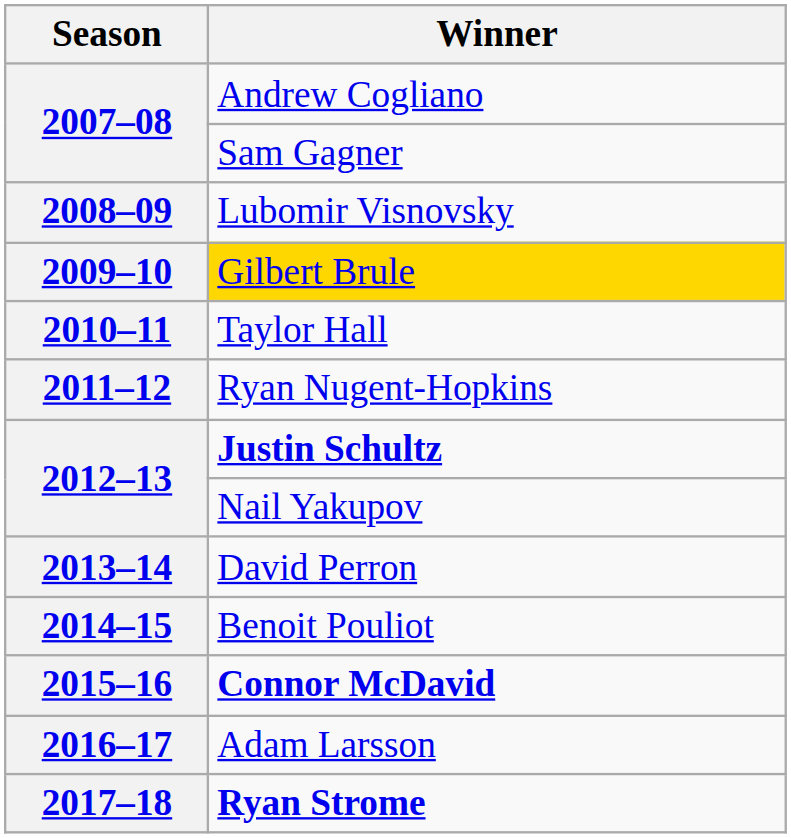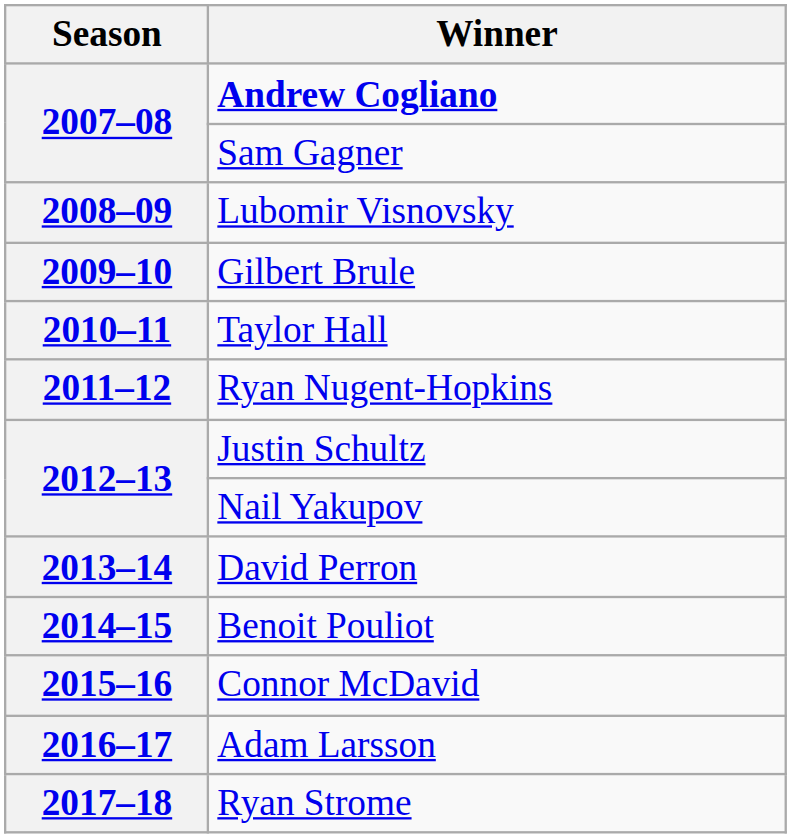(350, 93) normal -> (357, 93) bold
(316, 270) gold background -> (316, 270) no background
(330, 447) bold -> (321, 447) normal
(356, 684) bold -> (348, 684) normal
(321, 802) bold -> (314, 802) normal
